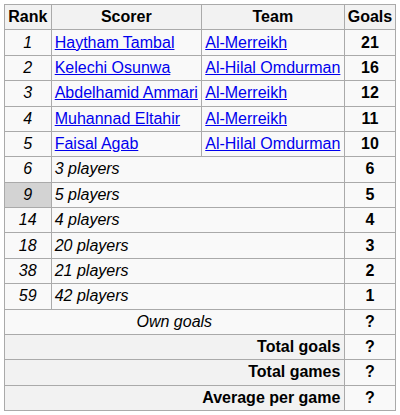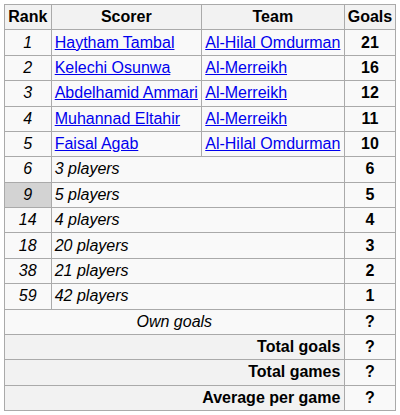(246, 42) Al-Merreikh -> (273, 42) Al-Hilal Omdurman
(273, 67) Al-Hilal Omdurman -> (246, 67) Al-Merreikh
